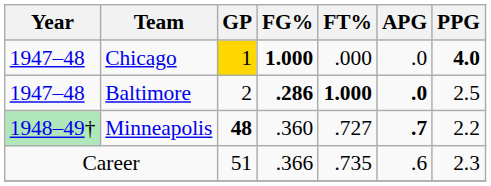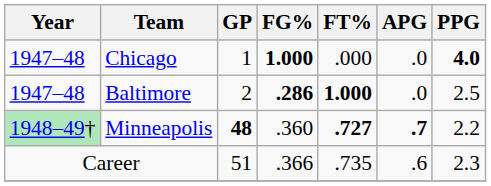(247, 57) gold background -> (247, 57) no background
(419, 93) bold -> (419, 93) normal
(353, 128) normal -> (353, 128) bold
